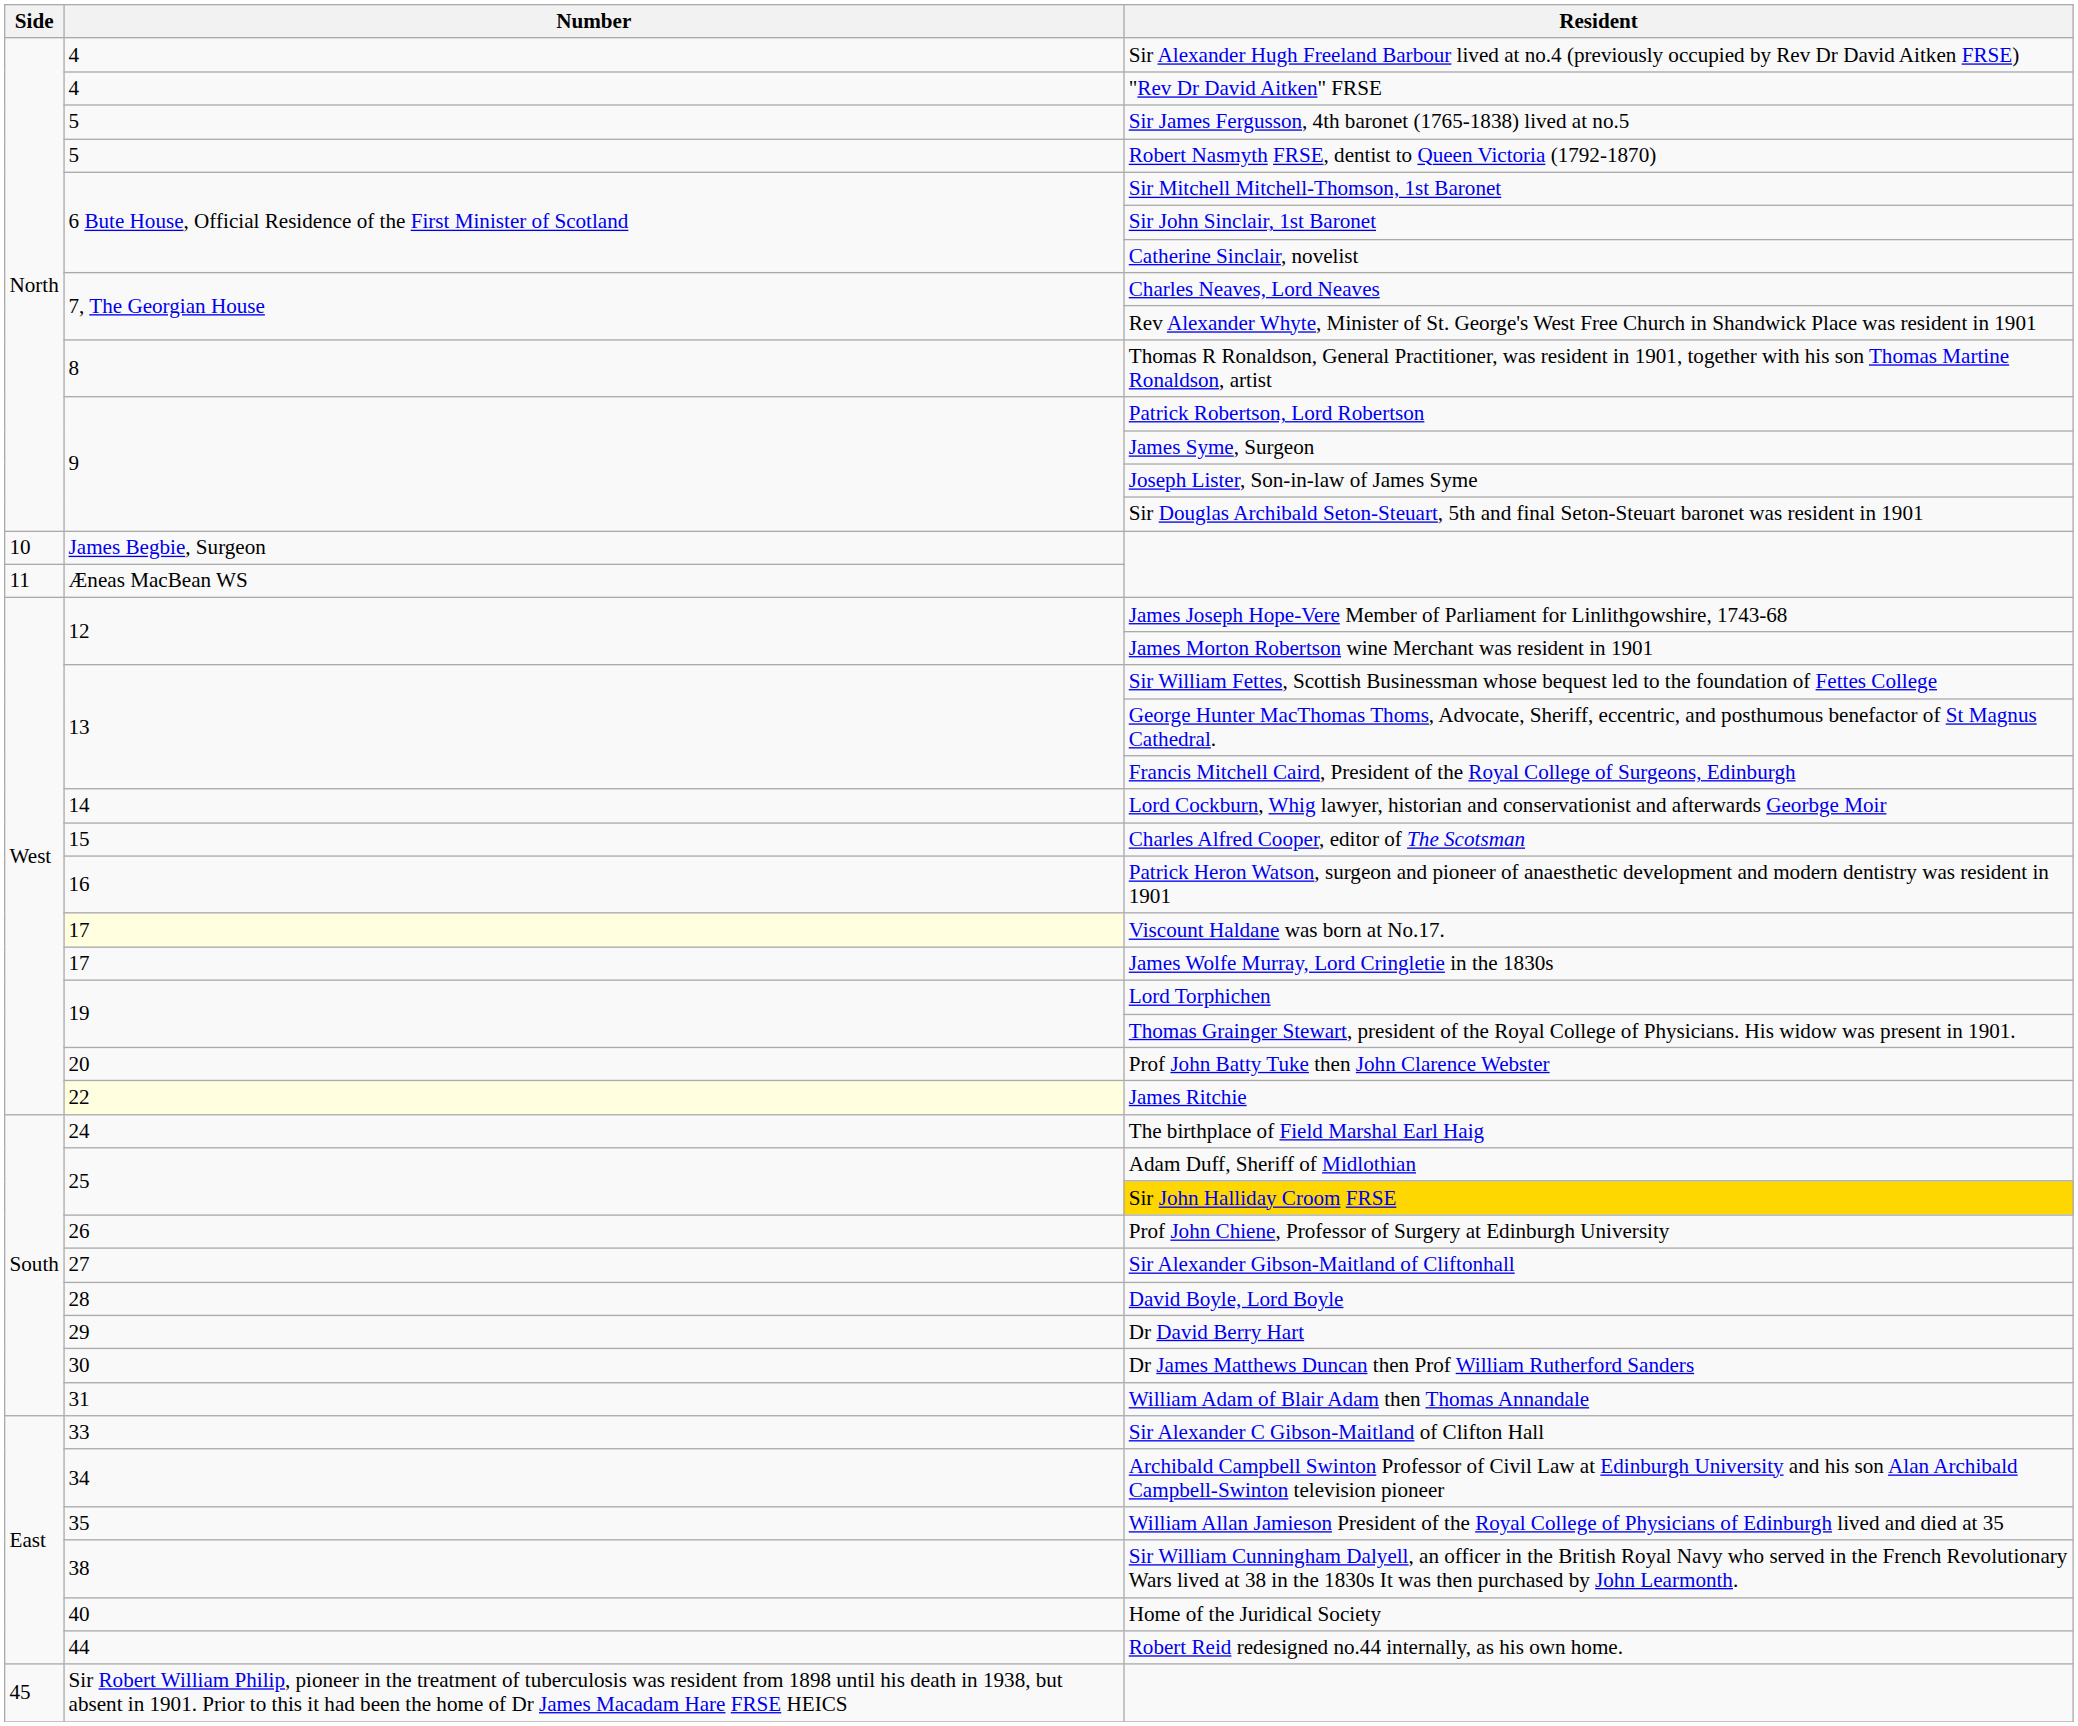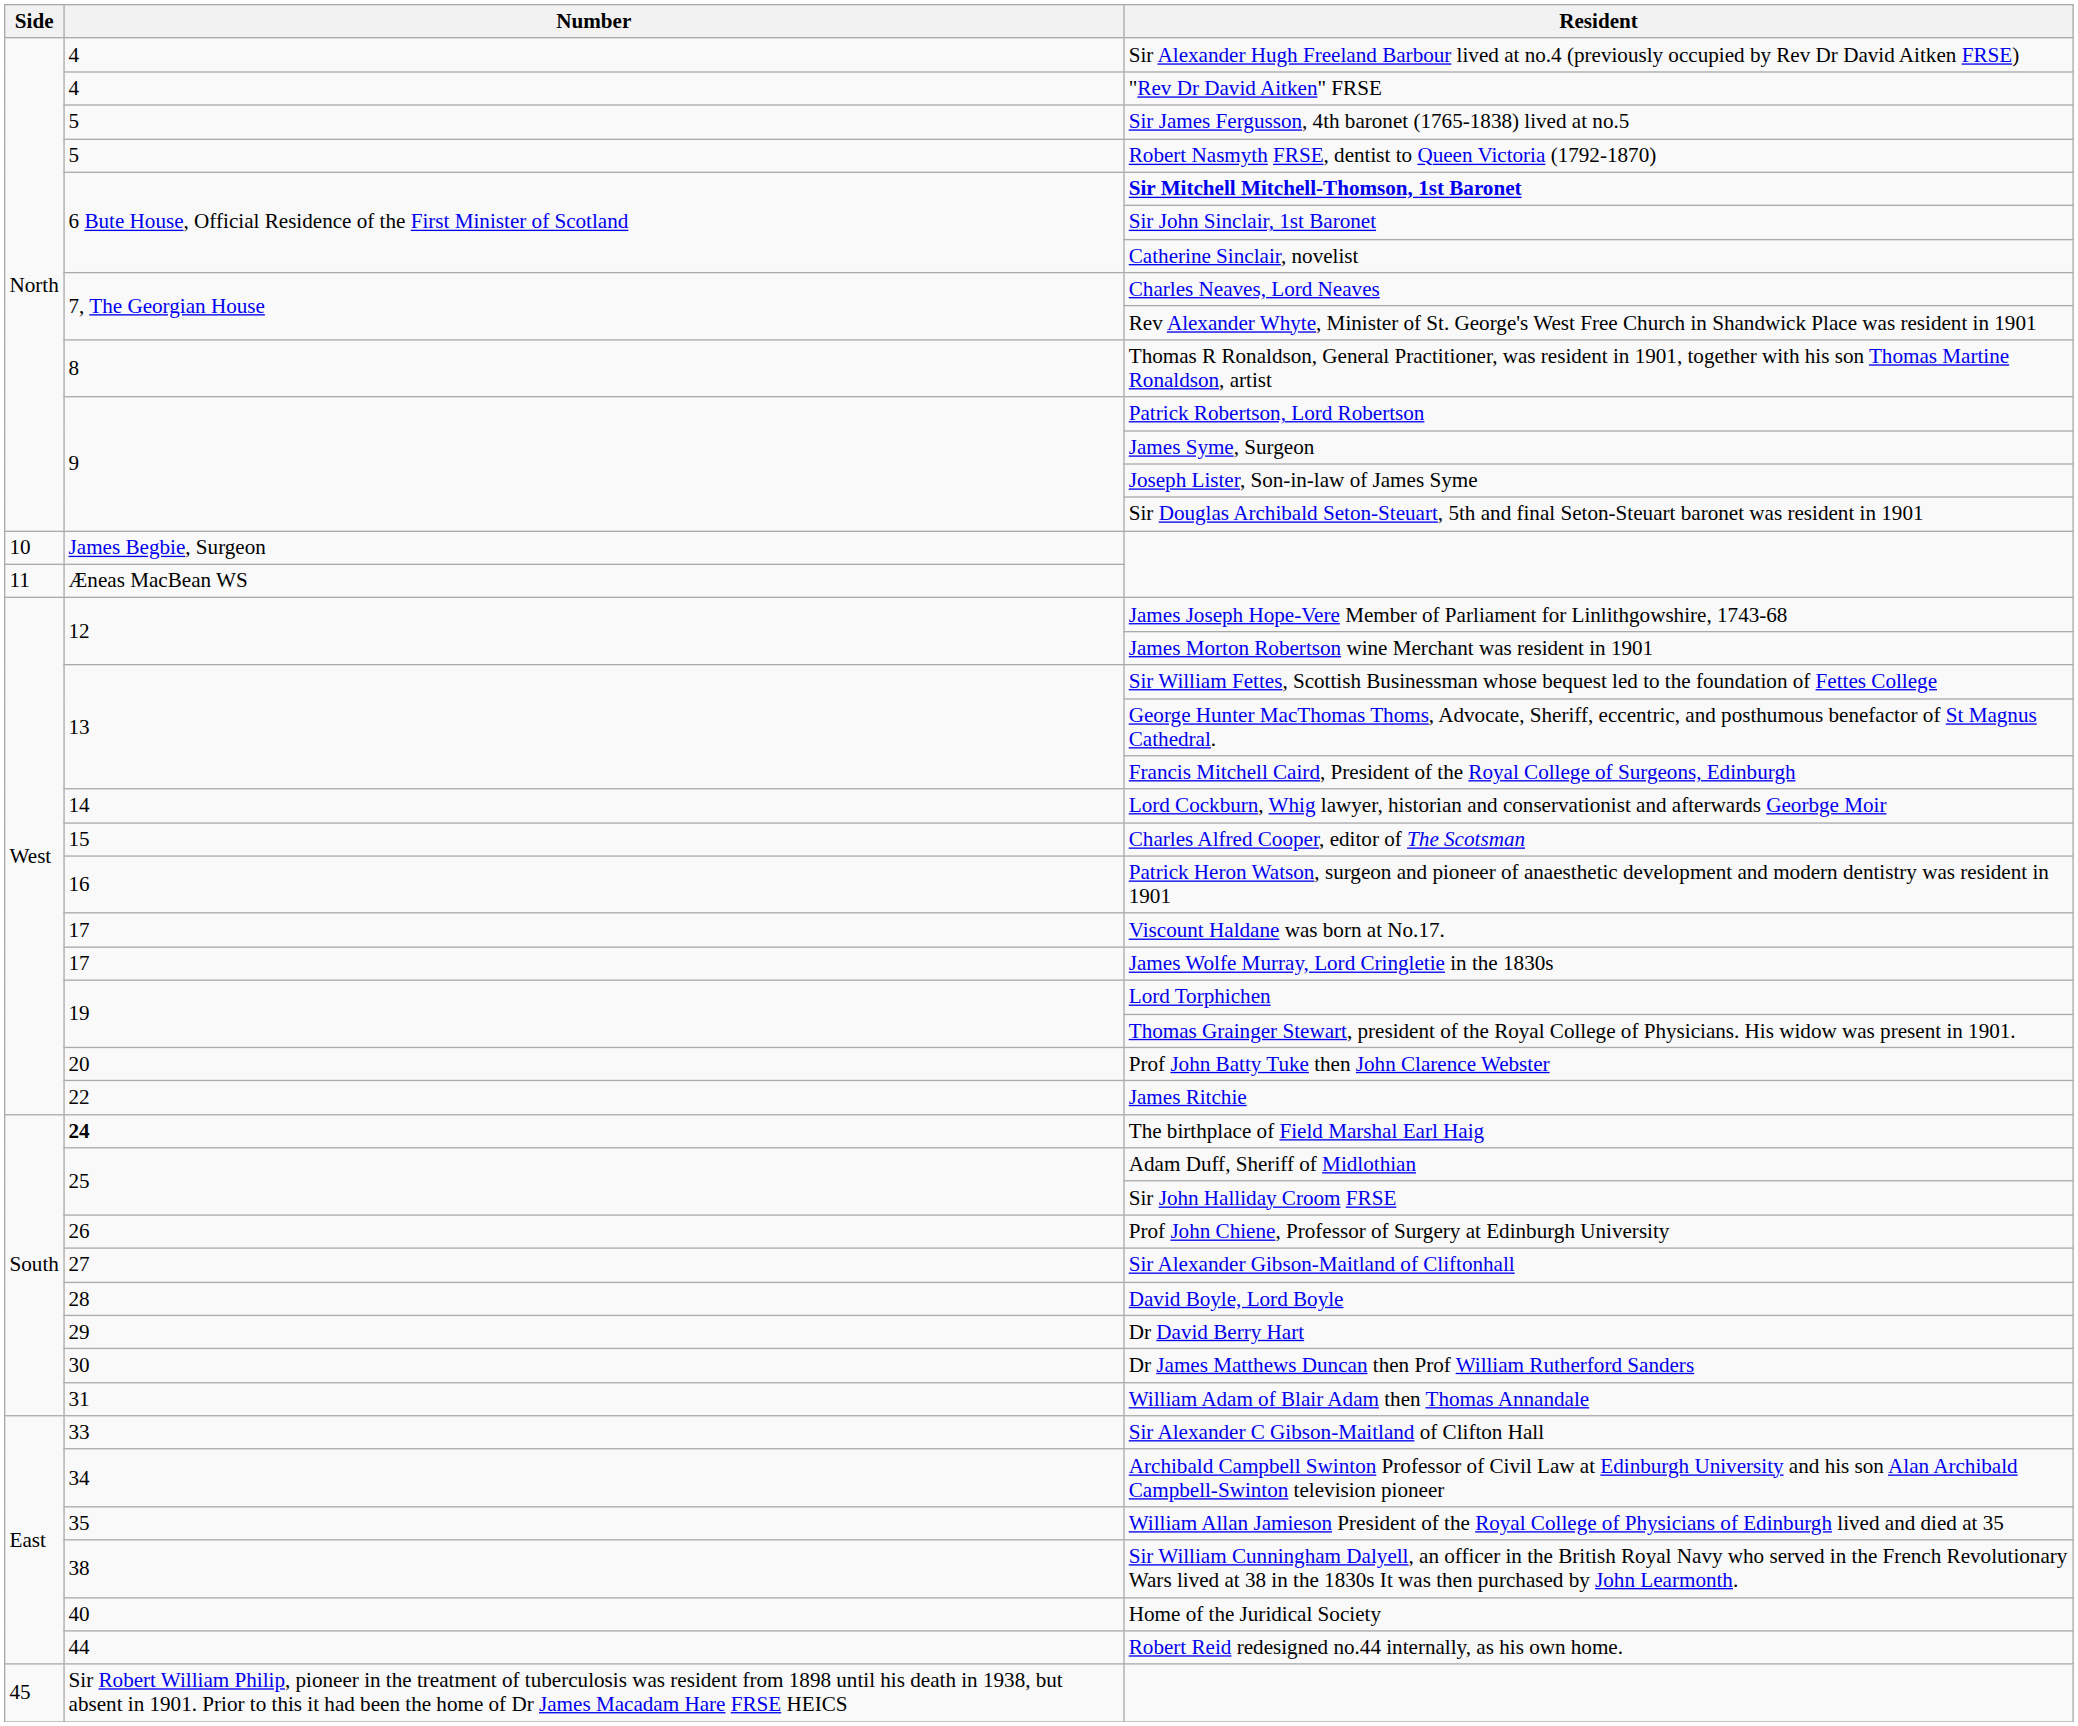(1315, 188) normal -> (1325, 188) bold
(79, 929) lightyellow background -> (79, 929) no background
(79, 1097) lightyellow background -> (79, 1097) no background
(79, 1130) normal -> (79, 1130) bold
(1263, 1197) gold background -> (1263, 1197) no background
